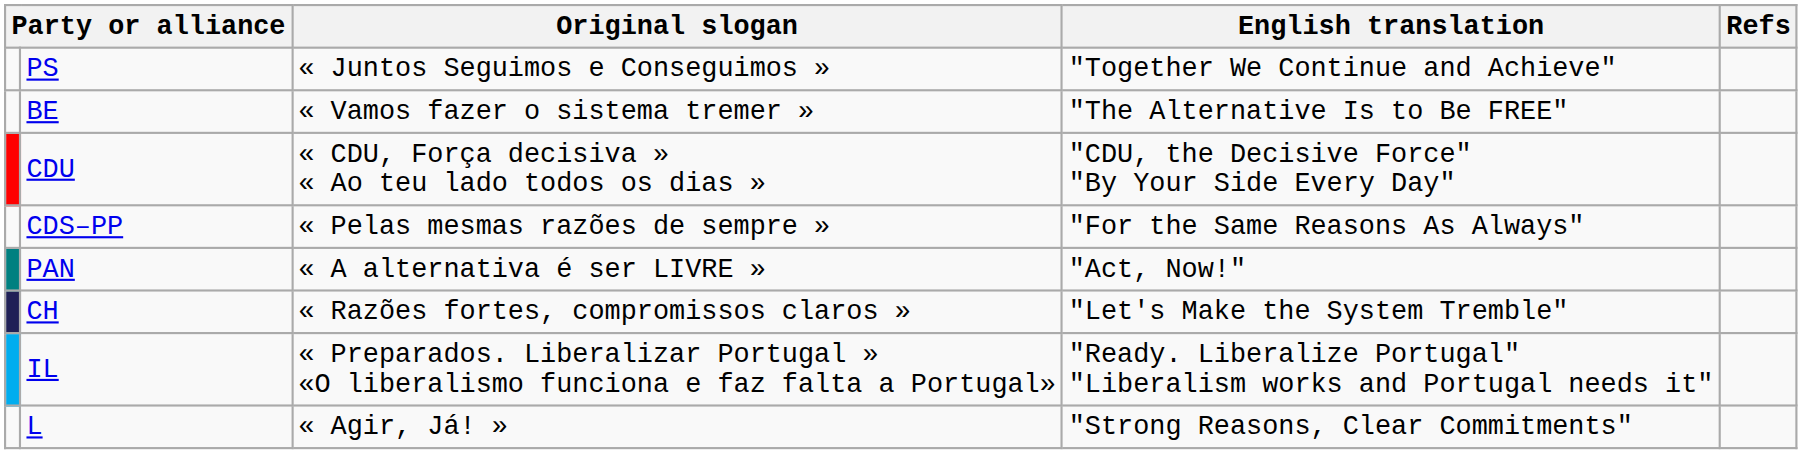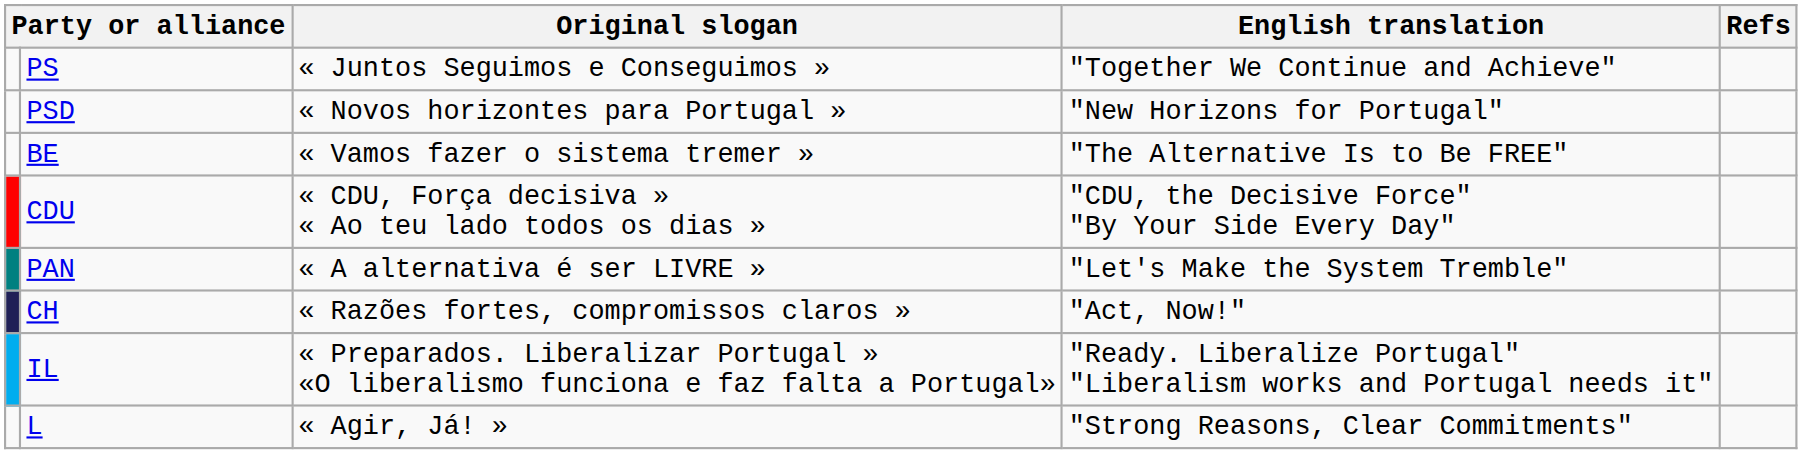+ row: (51, 111)
- row: (75, 226)
(1157, 269) "Act, Now!" -> (1319, 269) "Let's Make the System Tremble"
(1319, 312) "Let's Make the System Tremble" -> (1157, 312) "Act, Now!"
